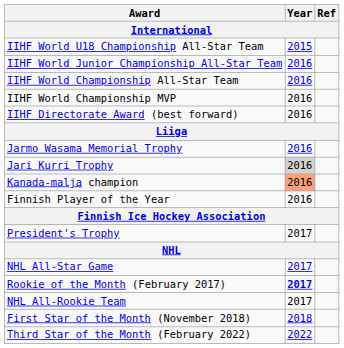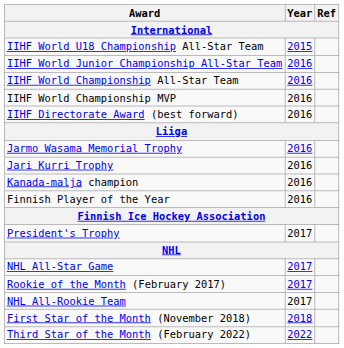(300, 165) lightgrey background -> (300, 165) no background
(300, 182) lightsalmon background -> (300, 182) no background
(300, 284) bold -> (300, 284) normal
